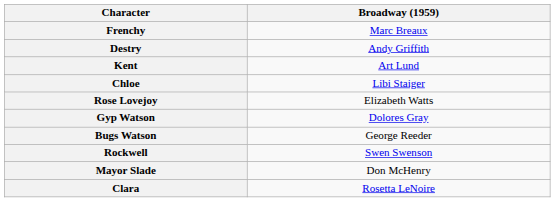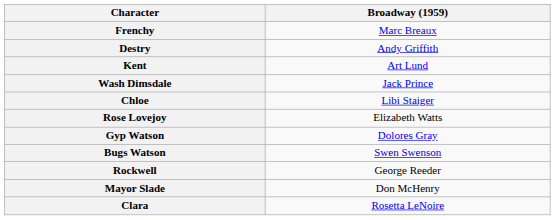+ row: (135, 83)
(399, 135) George Reeder -> (408, 153) Swen Swenson
(399, 153) Swen Swenson -> (408, 170) George Reeder
